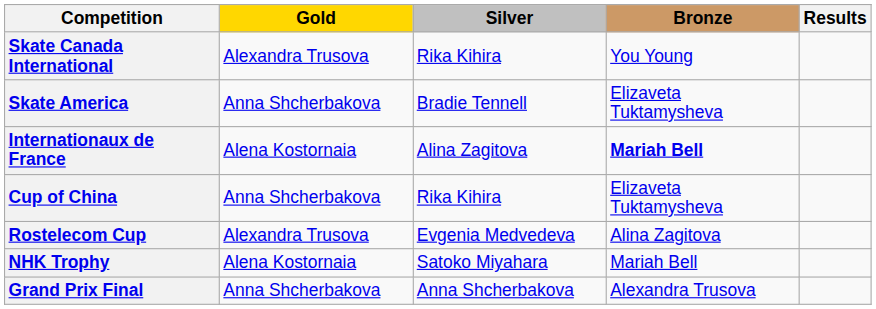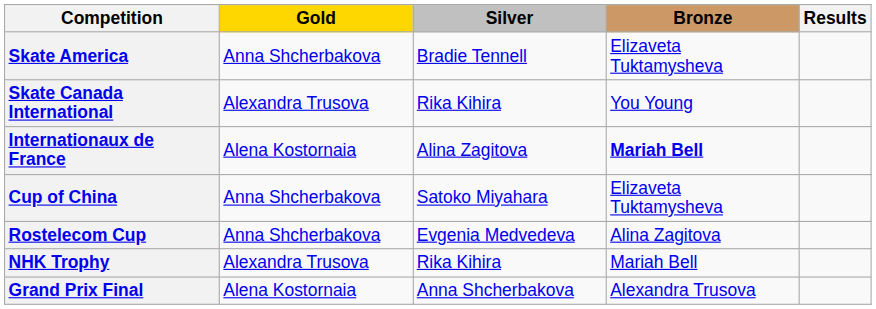rows swapped: (68, 103) <-> (66, 55)
(459, 197) Rika Kihira -> (482, 197) Satoko Miyahara
(296, 235) Alexandra Trusova -> (302, 235) Anna Shcherbakova
(290, 262) Alena Kostornaia -> (296, 262) Alexandra Trusova
(482, 262) Satoko Miyahara -> (459, 262) Rika Kihira
(302, 290) Anna Shcherbakova -> (290, 290) Alena Kostornaia
